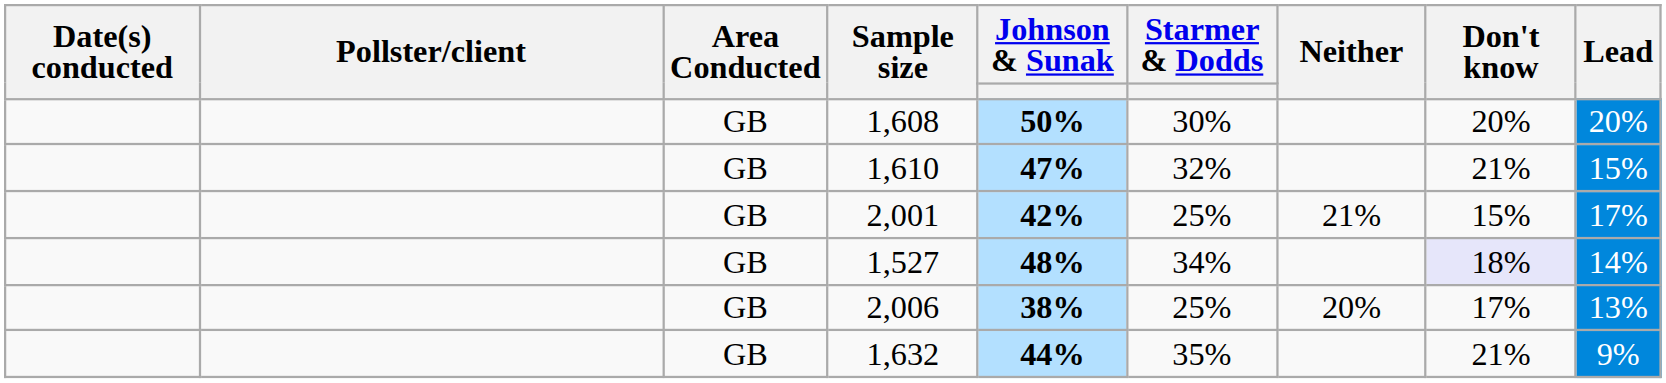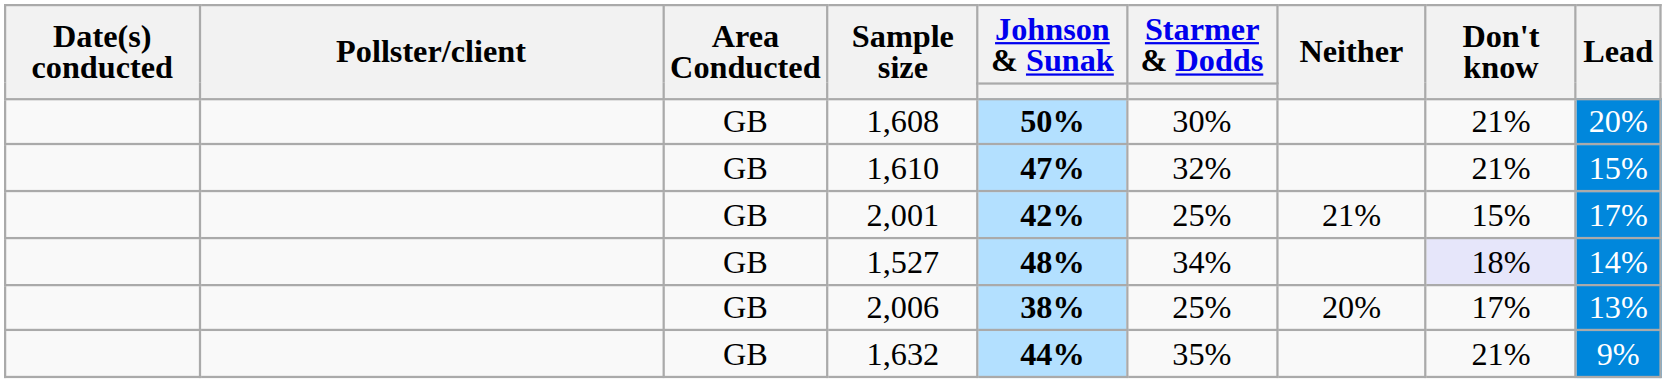(1501, 122) 20% -> (1501, 122) 21%
